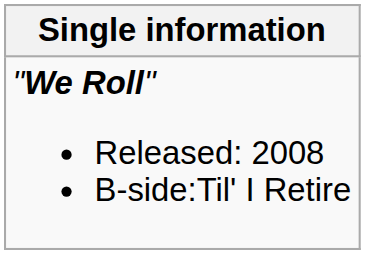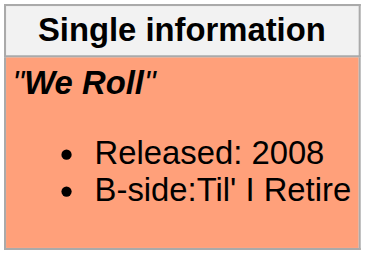(182, 136) no background -> (182, 136) lightsalmon background
